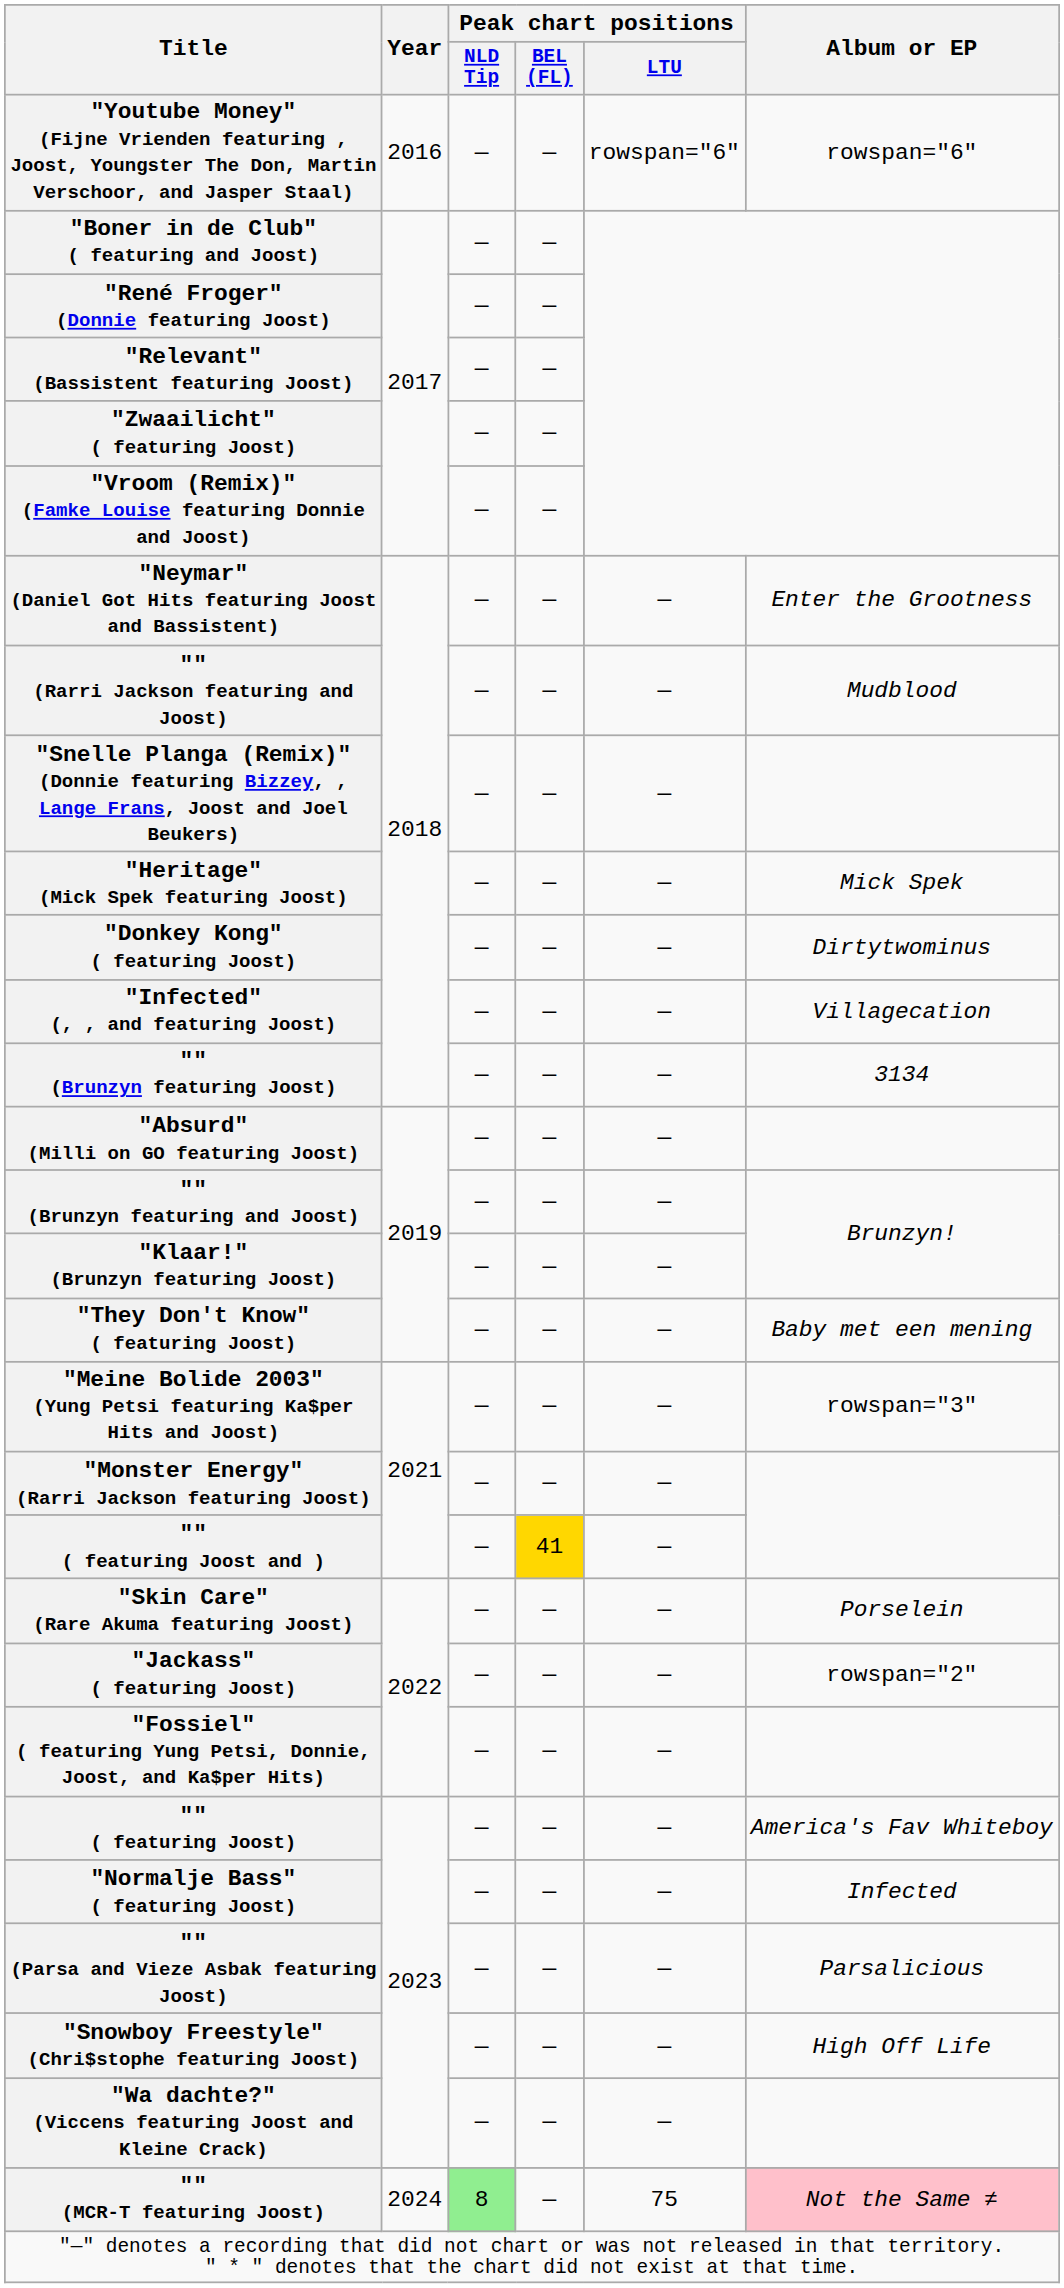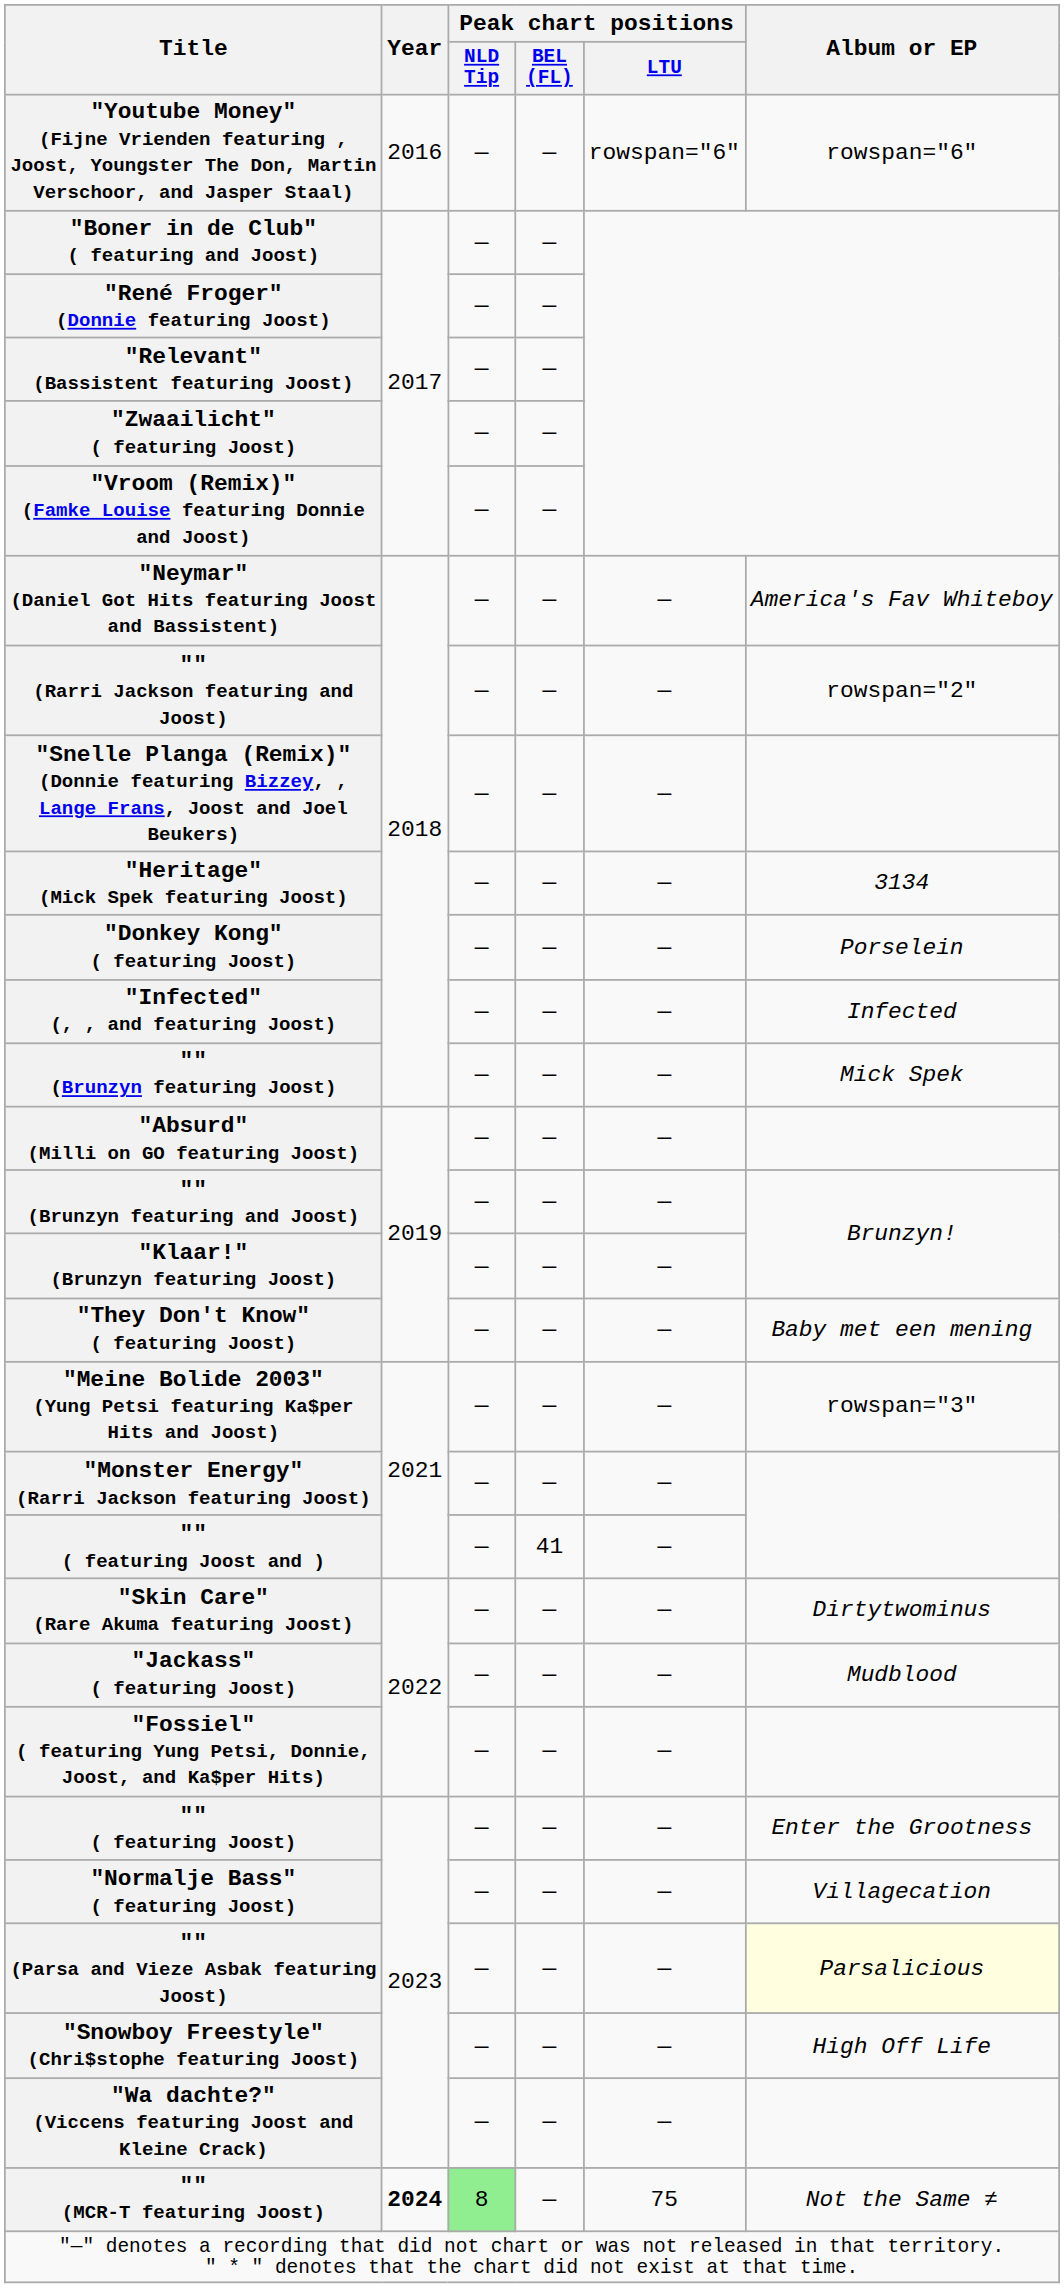(902, 600) Enter the Grootness -> (902, 600) America's Fav Whiteboy
(902, 690) Mudblood -> (902, 690) rowspan="2"
(902, 884) Mick Spek -> (902, 884) 3134
(902, 947) Dirtytwominus -> (902, 947) Porselein
(902, 1011) Villagecation -> (902, 1011) Infected
(902, 1075) 3134 -> (902, 1075) Mick Spek
(549, 1547) gold background -> (549, 1547) no background
(902, 1611) Porselein -> (902, 1611) Dirtytwominus
(902, 1674) rowspan="2" -> (902, 1674) Mudblood
(902, 1828) America's Fav Whiteboy -> (902, 1828) Enter the Grootness
(902, 1892) Infected -> (902, 1892) Villagecation
(902, 1969) no background -> (902, 1969) lightyellow background
(415, 2199) normal -> (415, 2199) bold
(902, 2199) pink background -> (902, 2199) no background
